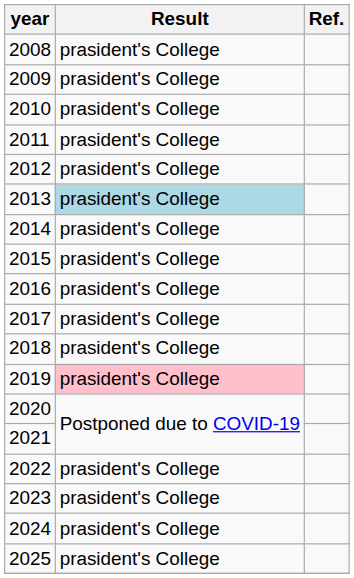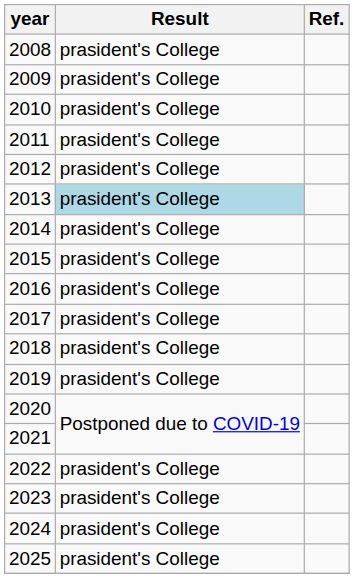(140, 378) pink background -> (140, 378) no background
